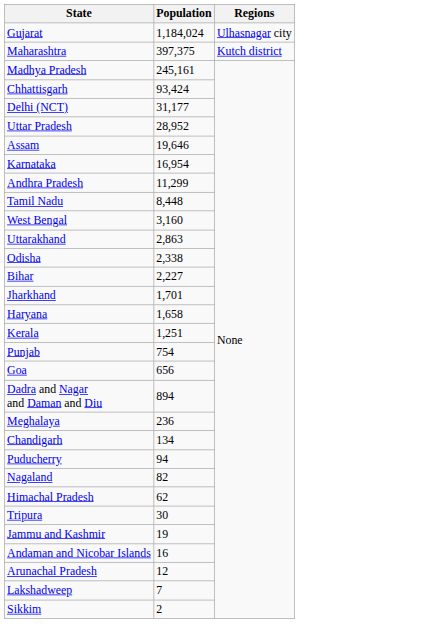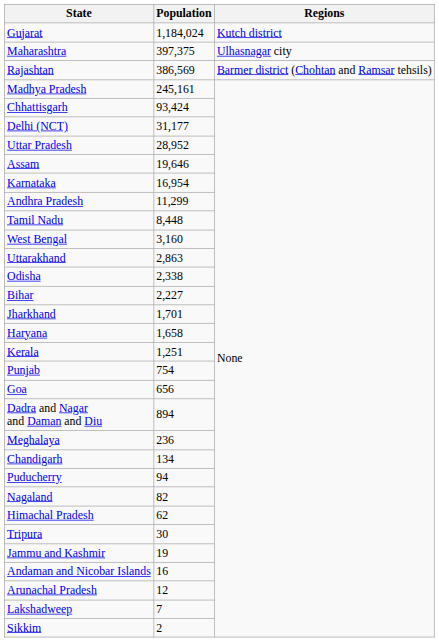(254, 32) Ulhasnagar city -> (249, 32) Kutch district
(249, 51) Kutch district -> (254, 51) Ulhasnagar city
+ row: (30, 70)
